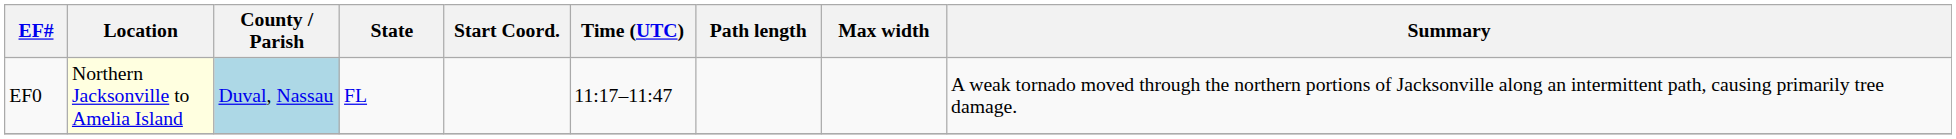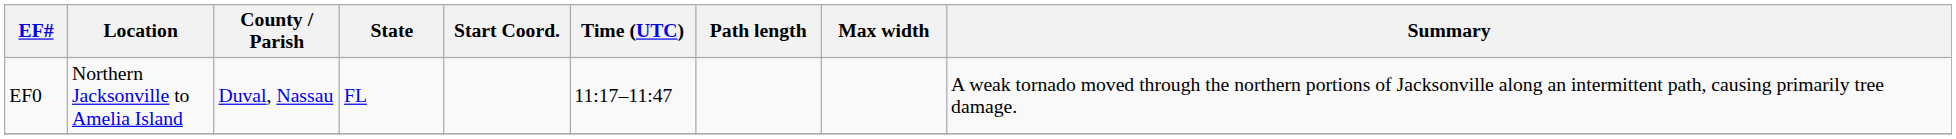(131, 95) lightyellow background -> (131, 95) no background
(276, 95) lightblue background -> (276, 95) no background
